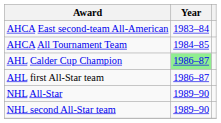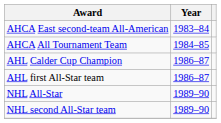(191, 61) lightgreen background -> (191, 61) no background
